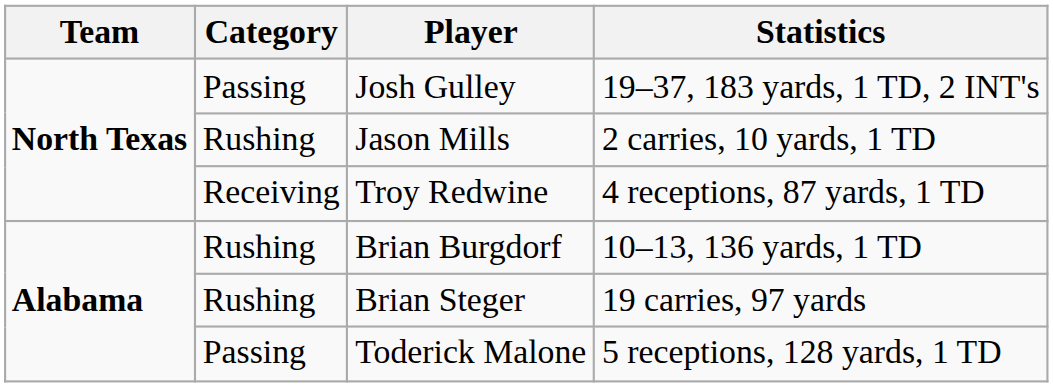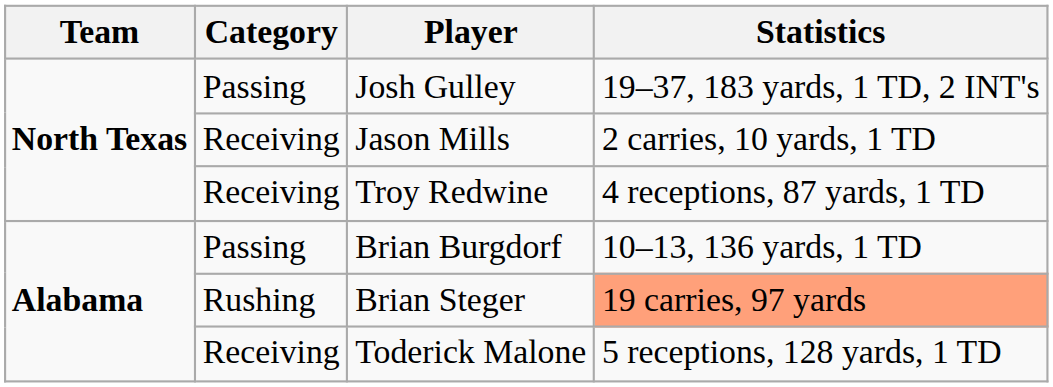(259, 139) Rushing -> (271, 139) Receiving
(259, 246) Rushing -> (254, 246) Passing
(734, 299) no background -> (734, 299) lightsalmon background
(254, 353) Passing -> (271, 353) Receiving
